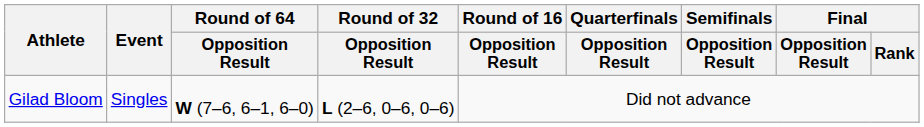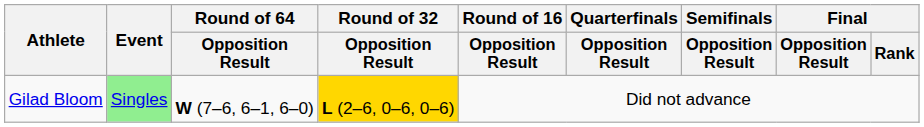(139, 99) no background -> (139, 99) lightgreen background
(388, 109) no background -> (388, 109) gold background
